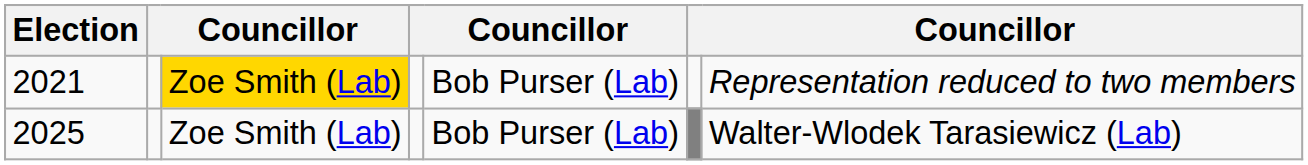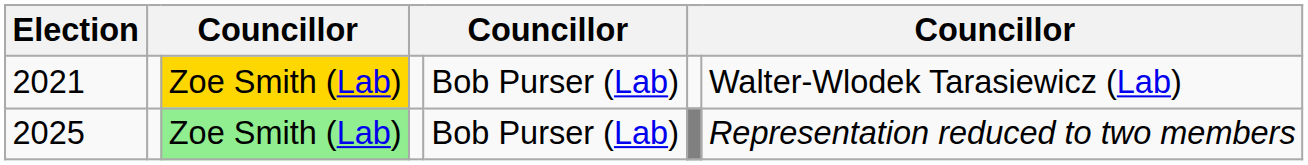(1002, 81) Representation reduced to two members -> (945, 81) Walter-Wlodek Tarasiewicz (Lab)
(285, 133) no background -> (285, 133) lightgreen background
(945, 133) Walter-Wlodek Tarasiewicz (Lab) -> (1002, 133) Representation reduced to two members
